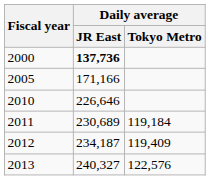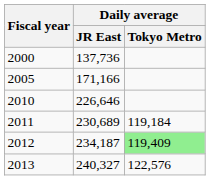(98, 57) bold -> (98, 57) normal
(149, 143) no background -> (149, 143) lightgreen background
